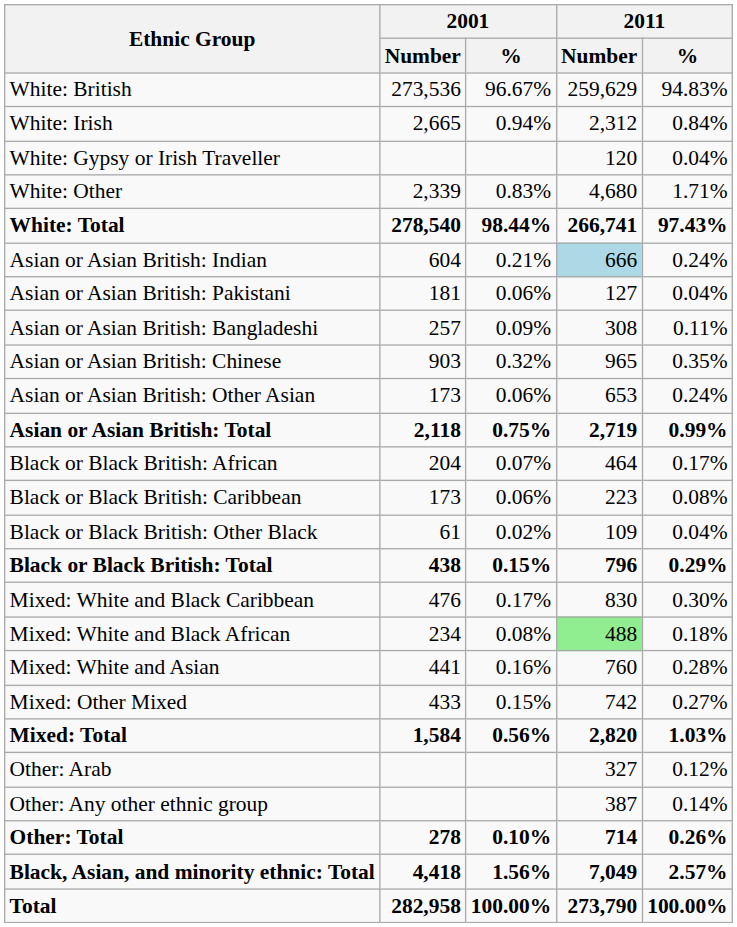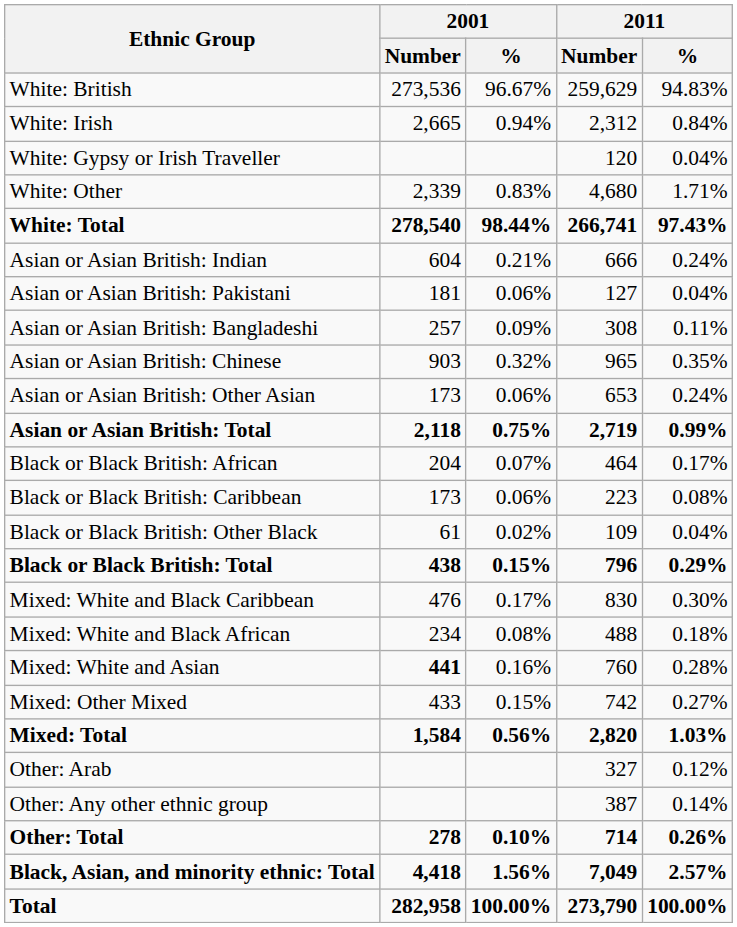(621, 259) lightblue background -> (621, 259) no background
(621, 633) lightgreen background -> (621, 633) no background
(445, 667) normal -> (445, 667) bold
